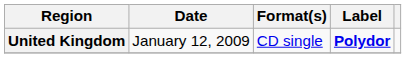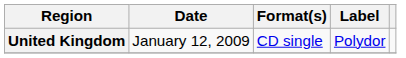(362, 40) bold -> (360, 40) normal
